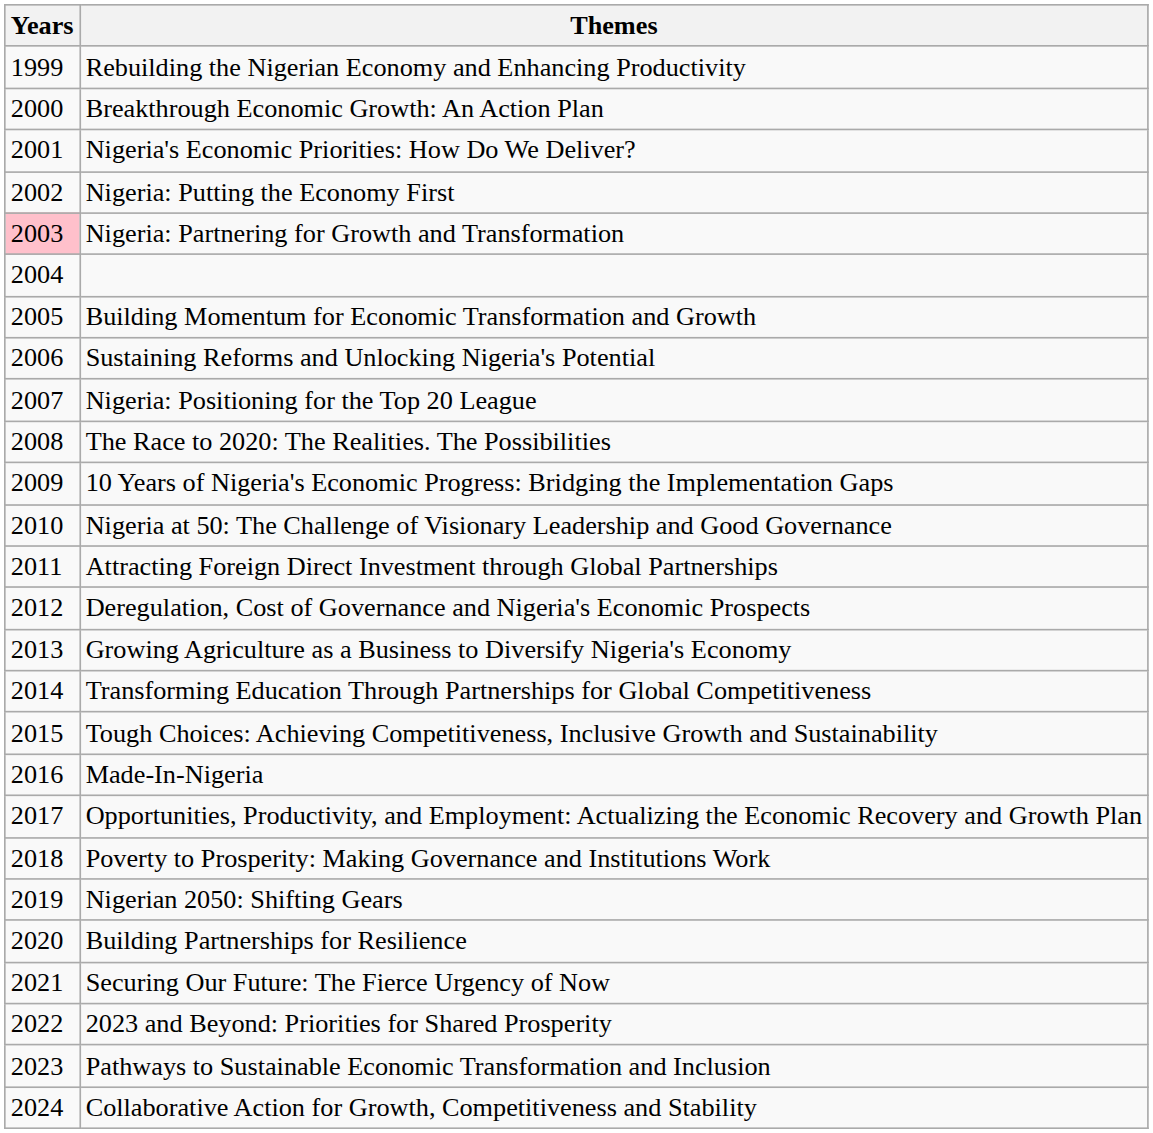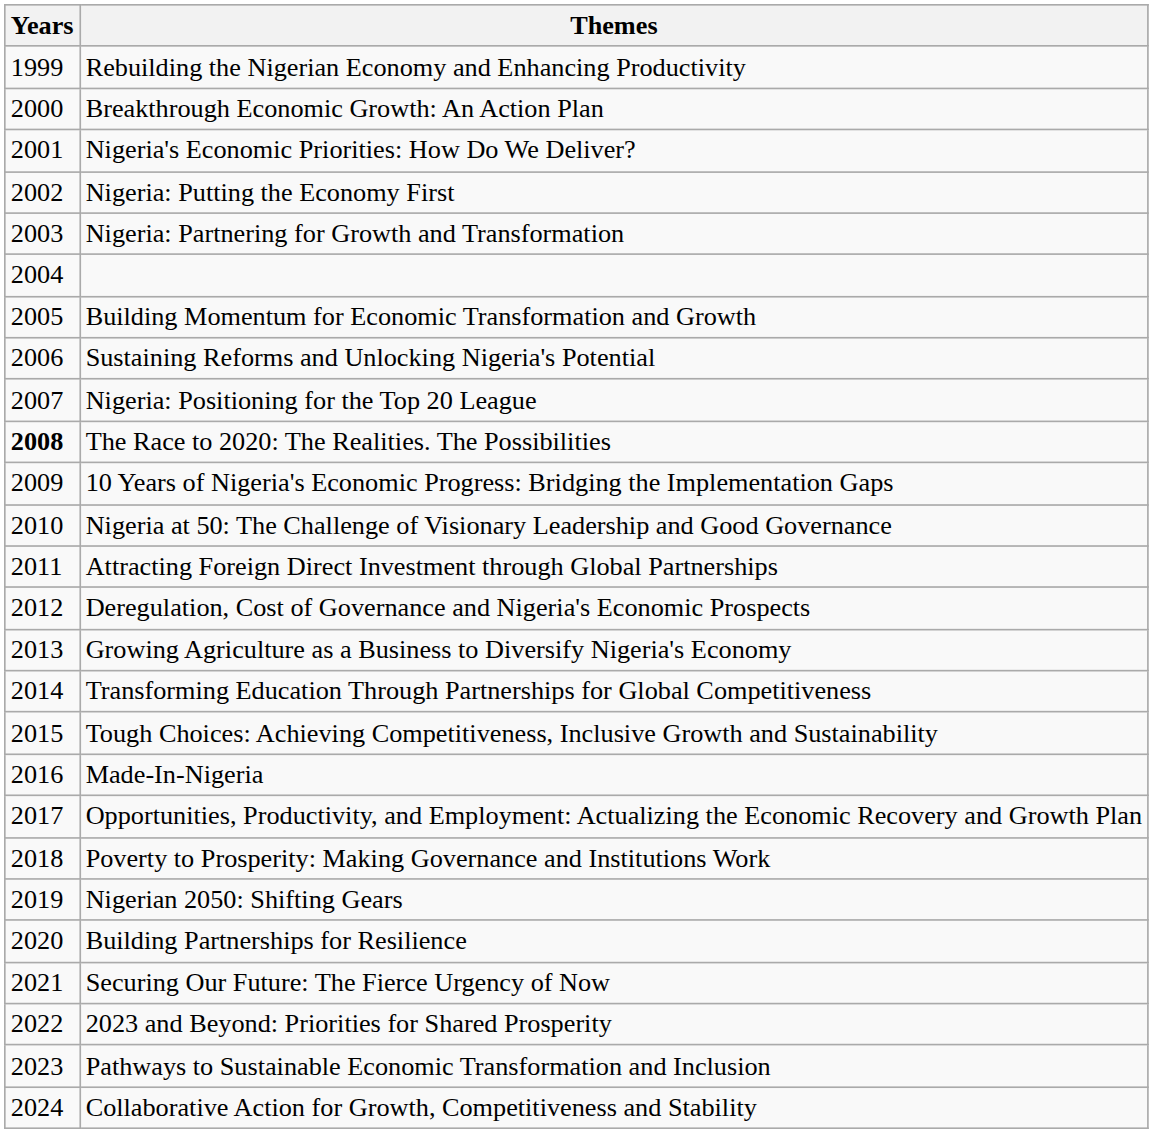(37, 233) pink background -> (37, 233) no background
(37, 441) normal -> (37, 441) bold
